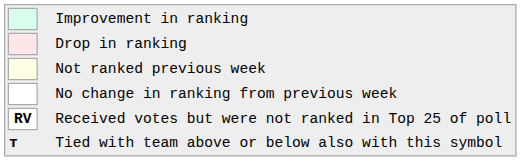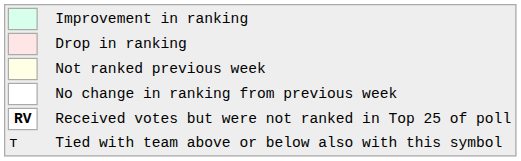(13, 143) bold -> (13, 143) normal
